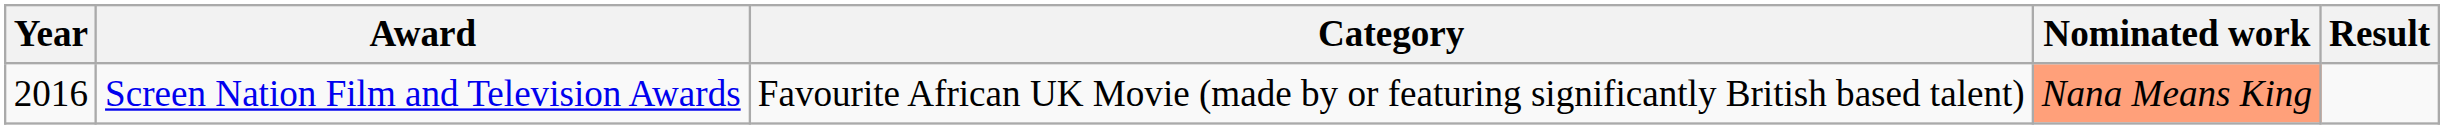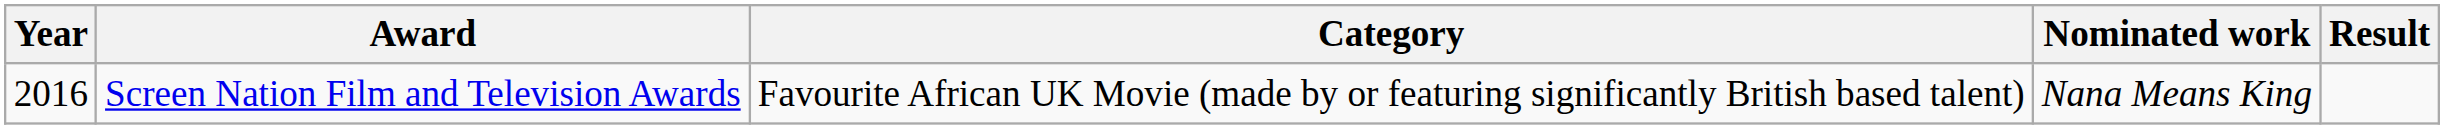(2177, 92) lightsalmon background -> (2177, 92) no background
